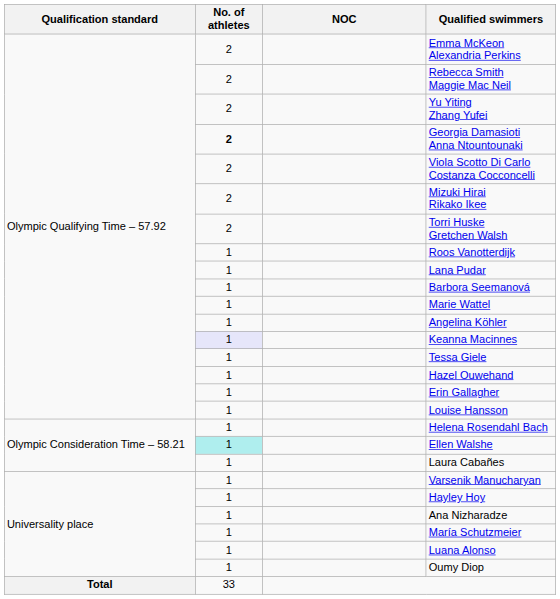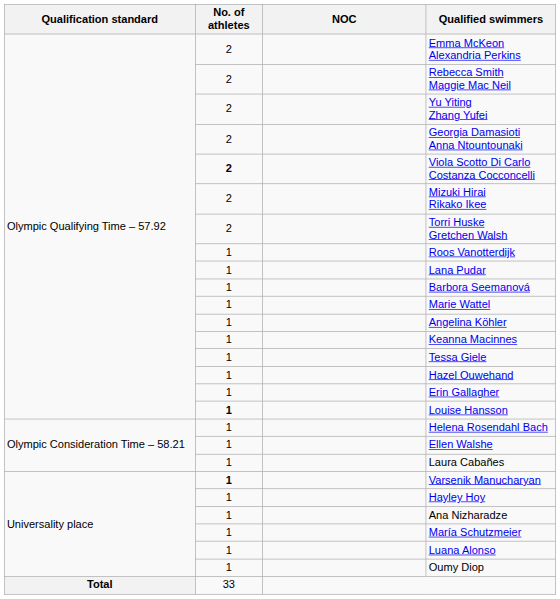(229, 139) bold -> (229, 139) normal
(229, 169) normal -> (229, 169) bold
(229, 340) lavender background -> (229, 340) no background
(229, 410) normal -> (229, 410) bold
(229, 445) paleturquoise background -> (229, 445) no background
(229, 480) normal -> (229, 480) bold
